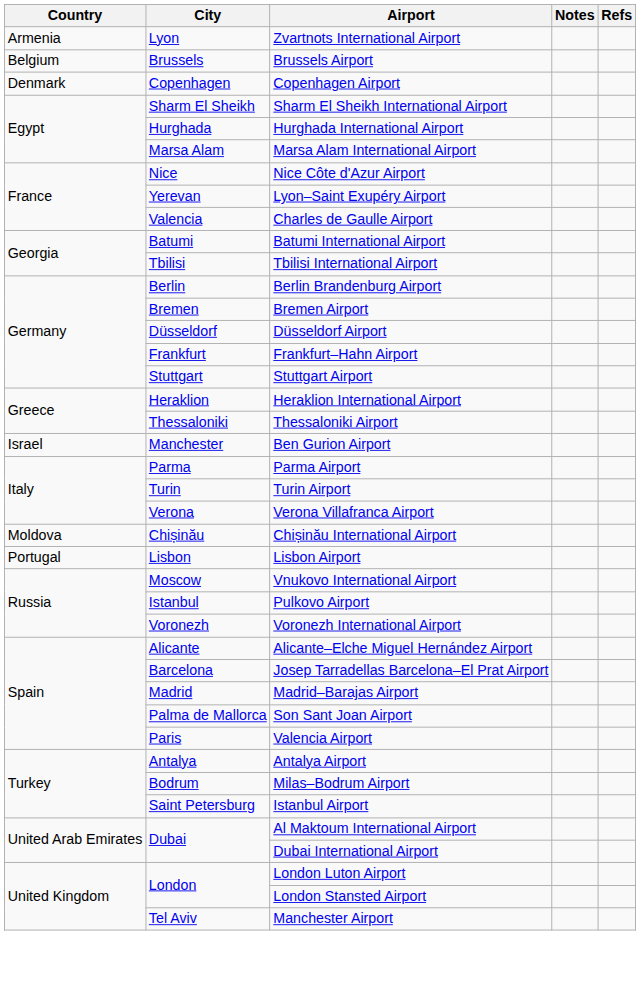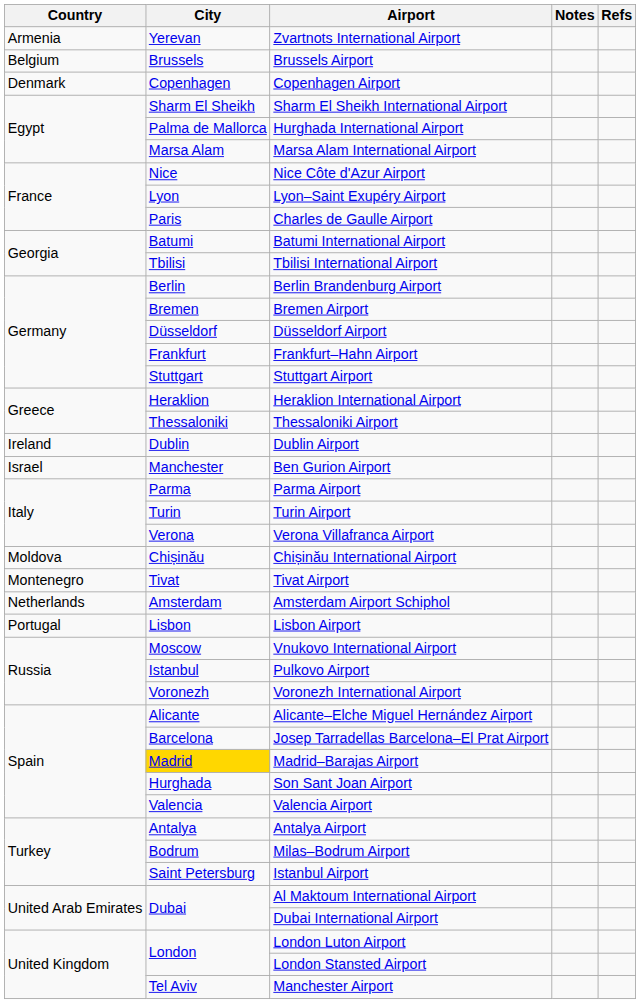(164, 38) Lyon -> (175, 38) Yerevan
(180, 128) Hurghada -> (208, 128) Palma de Mallorca
(175, 196) Yerevan -> (164, 196) Lyon
(176, 219) Valencia -> (165, 219) Paris
+ row: (316, 444)
+ row: (311, 580)
+ row: (362, 602)
(171, 693) no background -> (171, 761) gold background
(208, 715) Palma de Mallorca -> (180, 783) Hurghada
(165, 738) Paris -> (176, 806) Valencia
